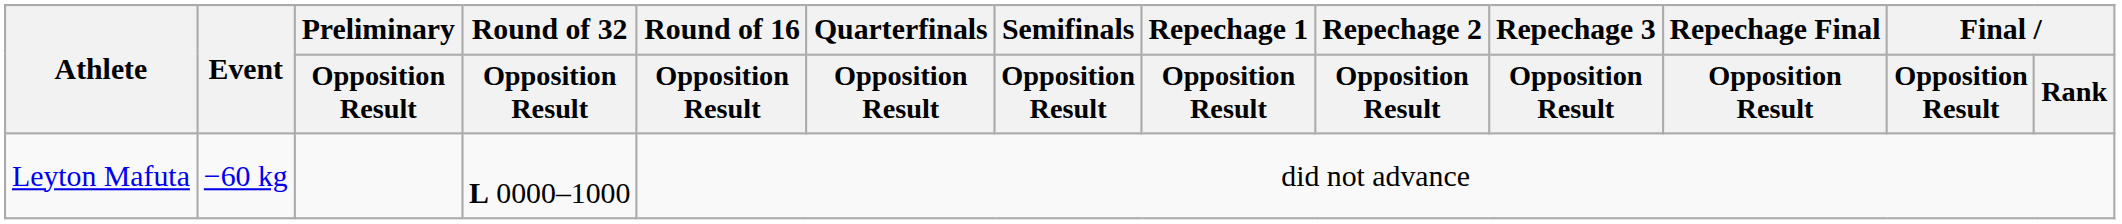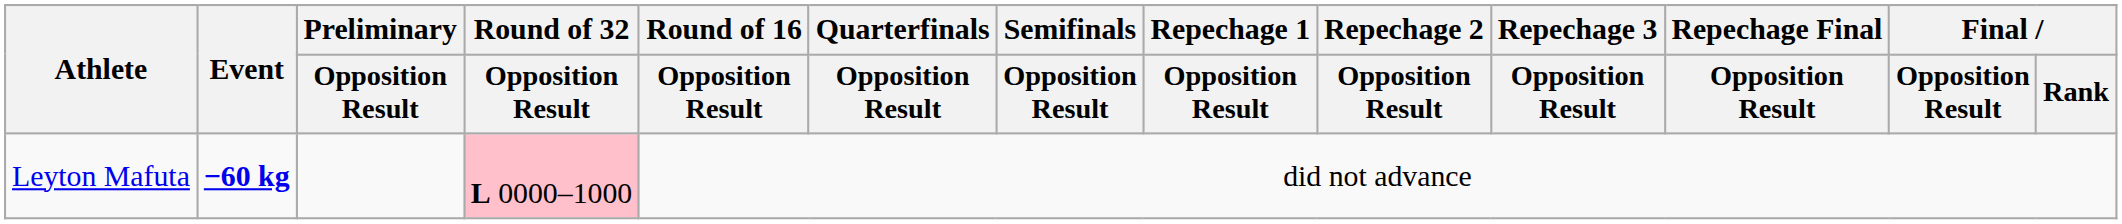(246, 175) normal -> (247, 175) bold
(550, 193) no background -> (552, 193) pink background
